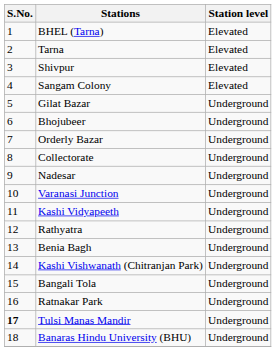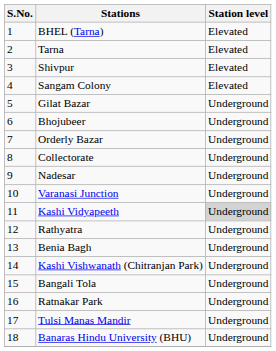(238, 211) no background -> (238, 211) lightgrey background
(13, 319) bold -> (13, 319) normal
